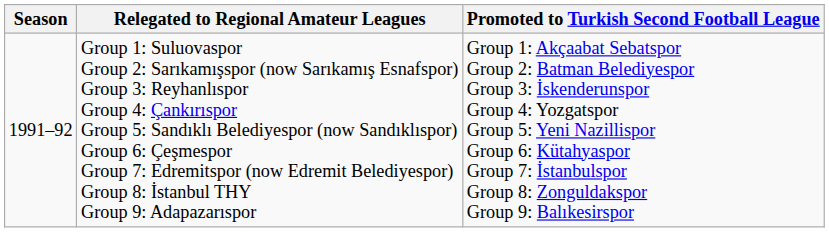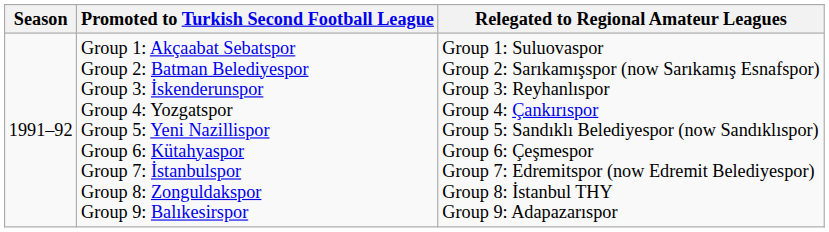columns swapped: (643, 18) <-> (270, 18)
